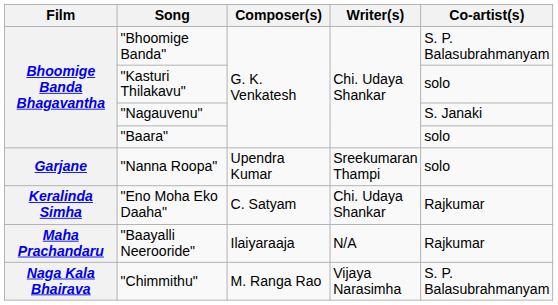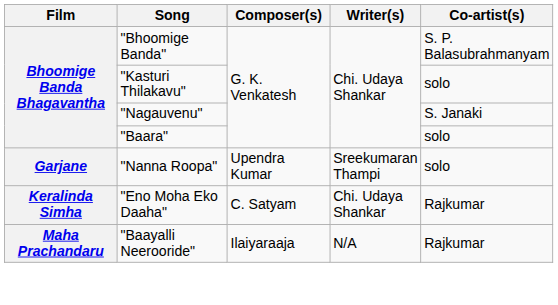- row: (159, 281)
